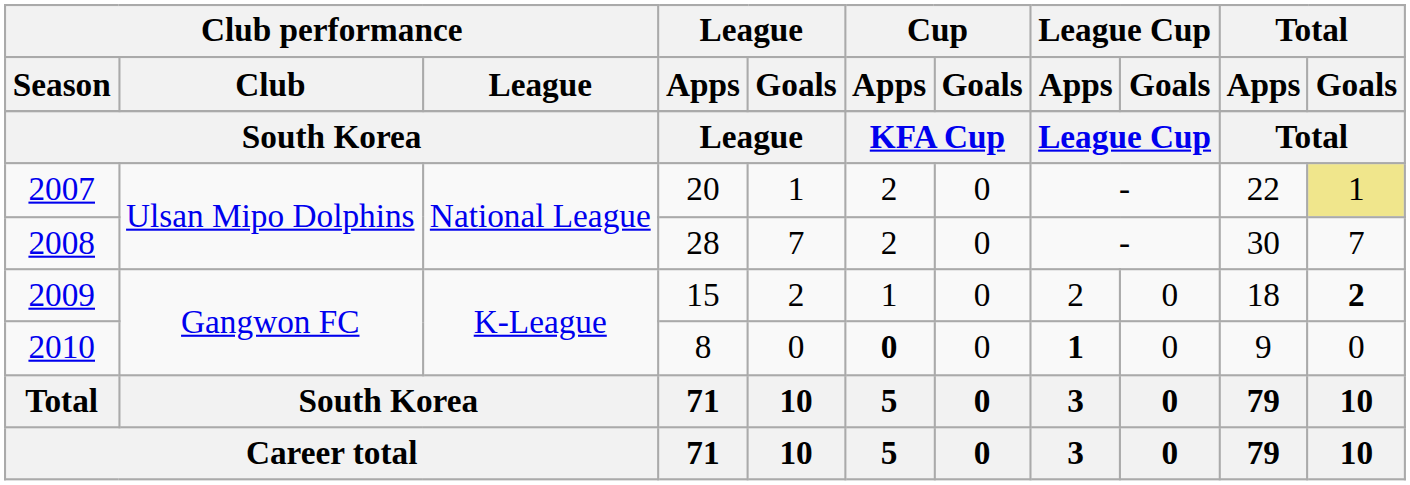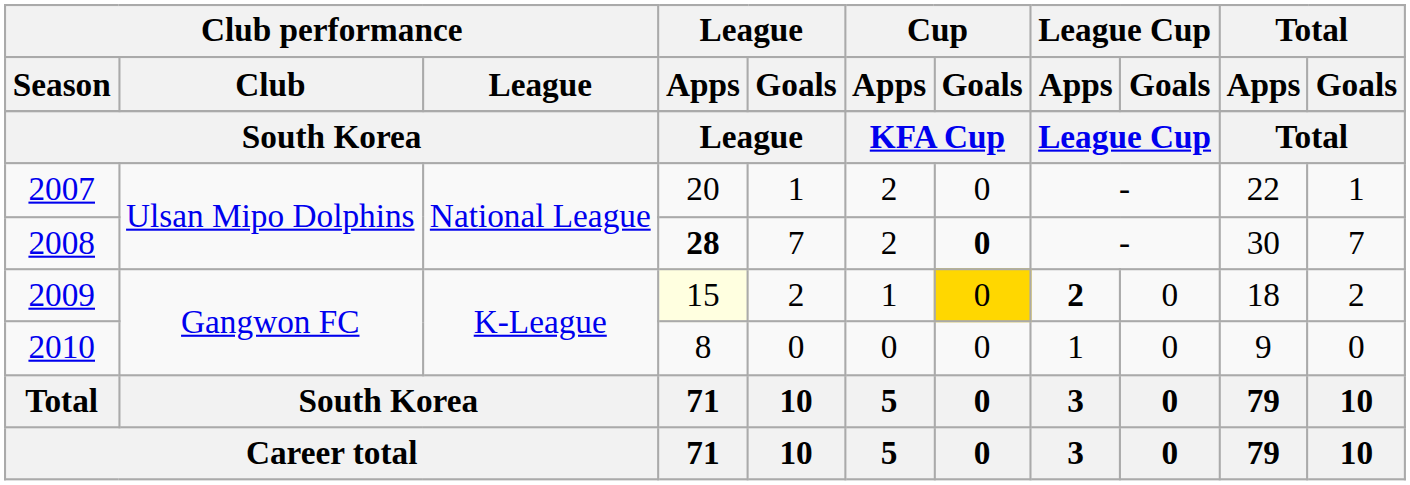(1356, 189) khaki background -> (1356, 189) no background
(703, 242) normal -> (703, 242) bold
(982, 242) normal -> (982, 242) bold
(703, 294) no background -> (703, 294) lightyellow background
(982, 294) no background -> (982, 294) gold background
(1076, 294) normal -> (1076, 294) bold
(1356, 294) bold -> (1356, 294) normal
(889, 347) bold -> (889, 347) normal
(1076, 347) bold -> (1076, 347) normal
